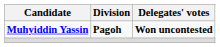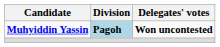(107, 29) no background -> (107, 29) lightblue background
